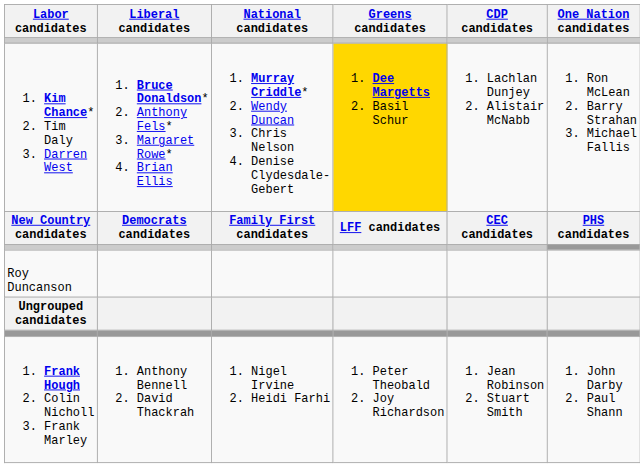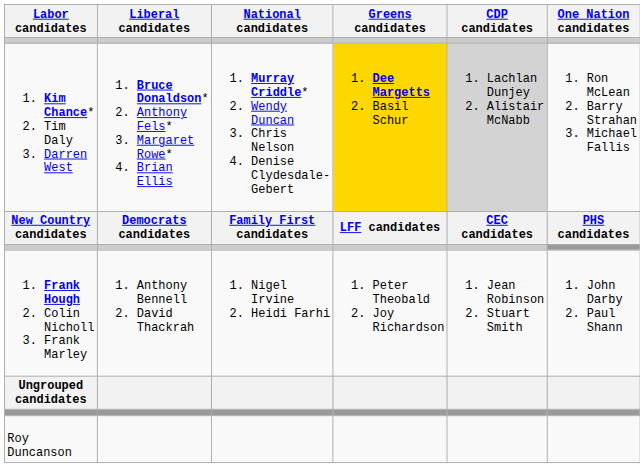(497, 100) no background -> (497, 100) lightgrey background
rows swapped: (51, 406) <-> (40, 280)
